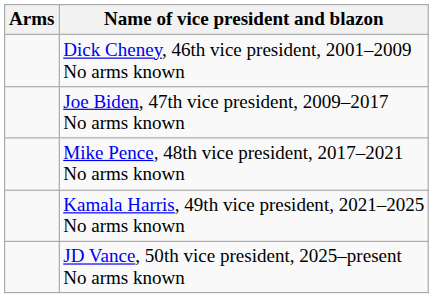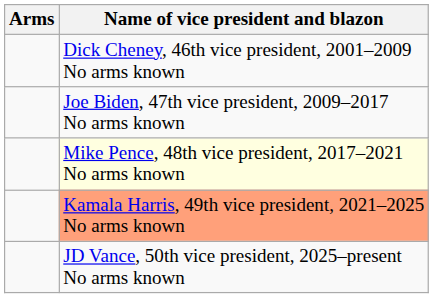(233, 163) no background -> (233, 163) lightyellow background
(244, 215) no background -> (244, 215) lightsalmon background
